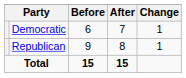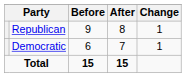rows swapped: (39, 30) <-> (39, 47)
